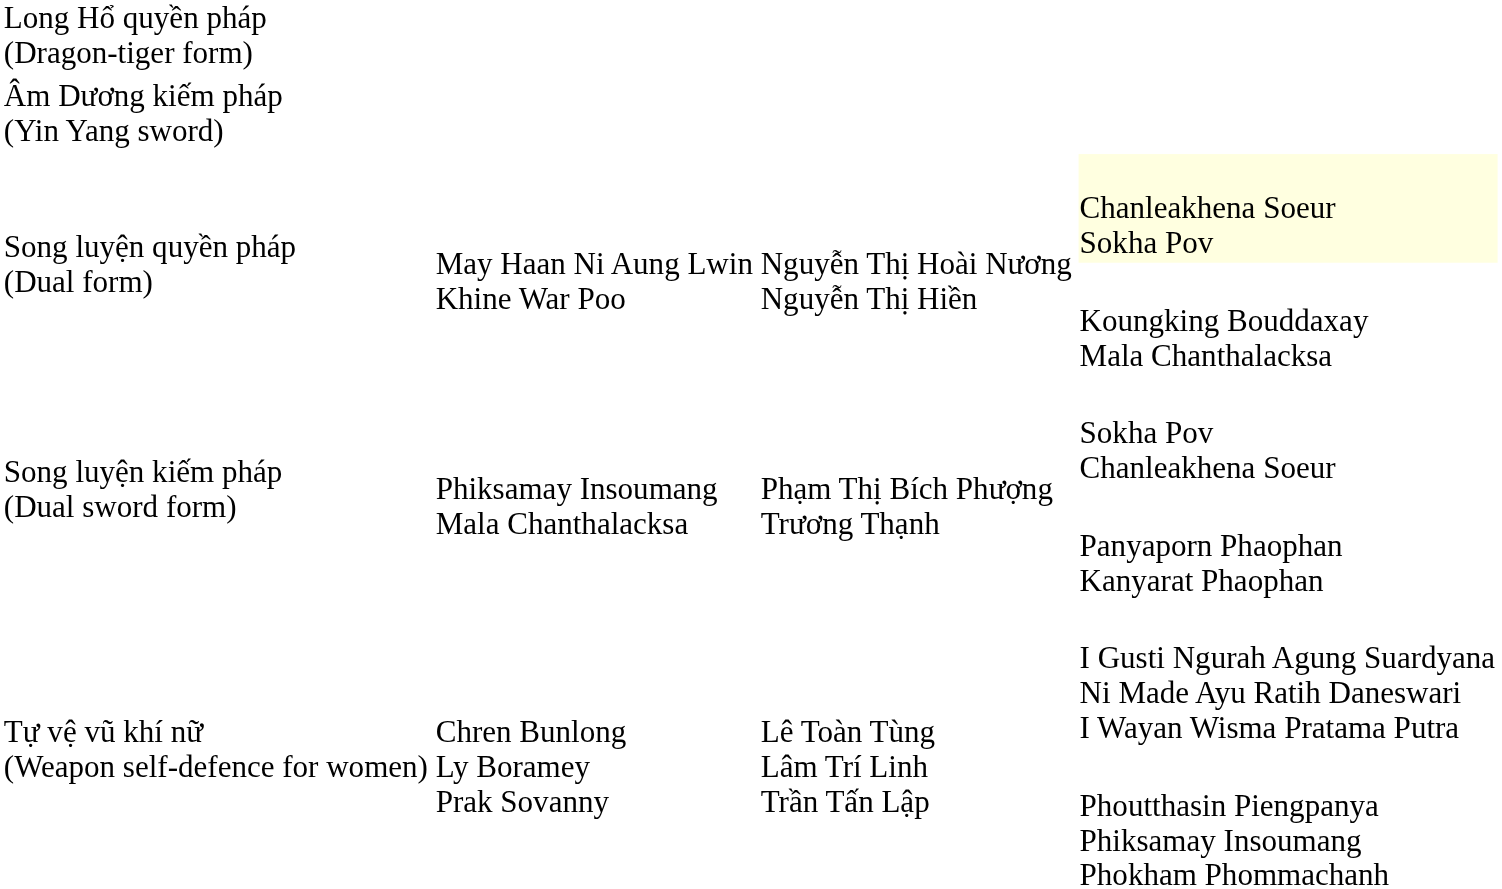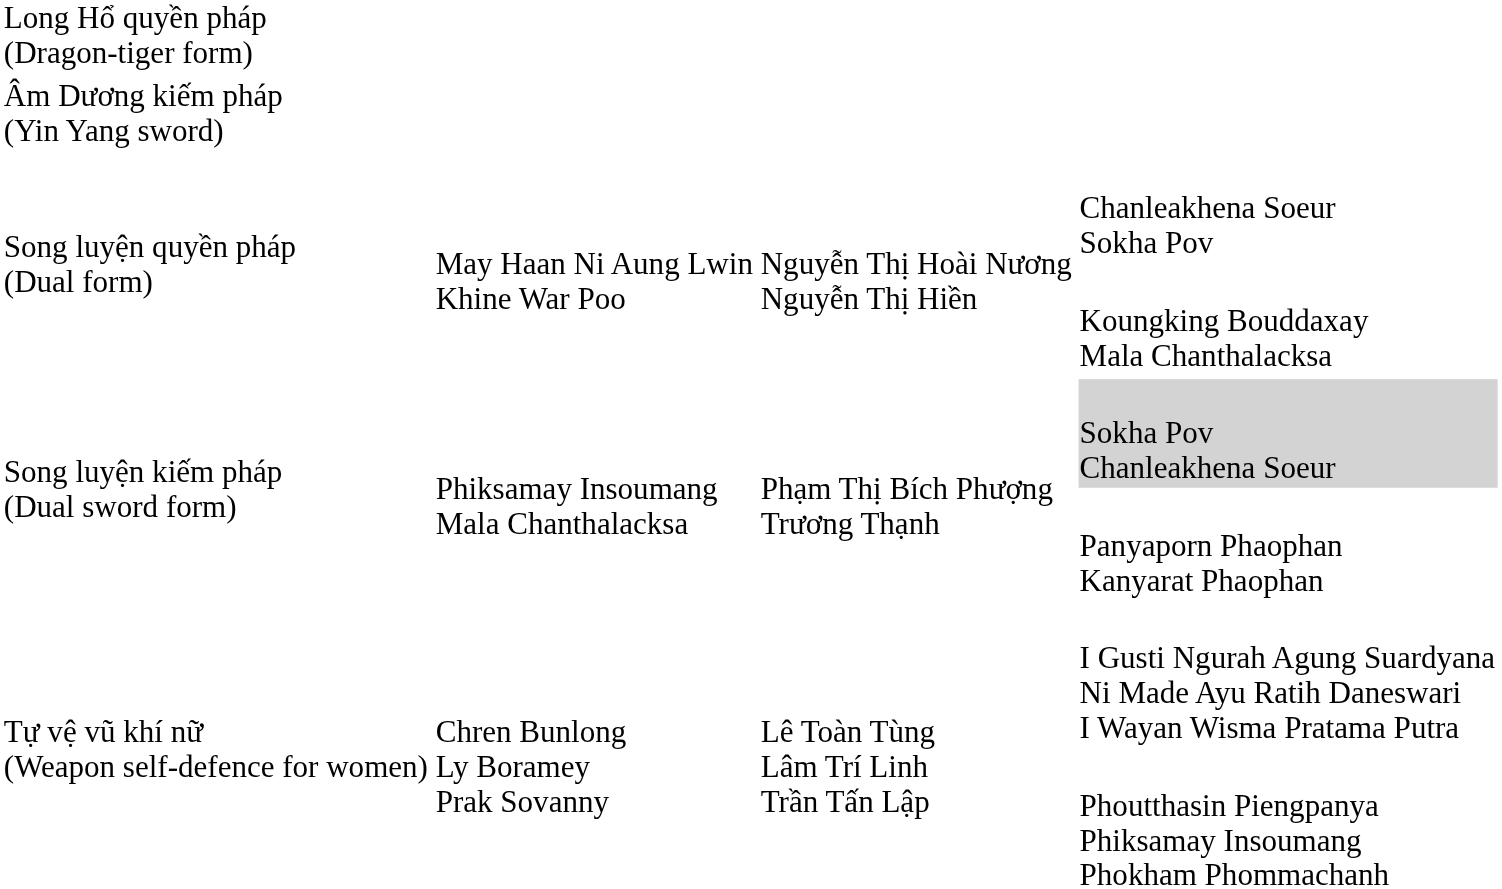(1208, 225) lightyellow background -> (1208, 225) no background
(1208, 450) no background -> (1208, 450) lightgrey background
